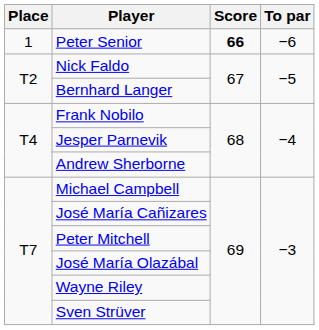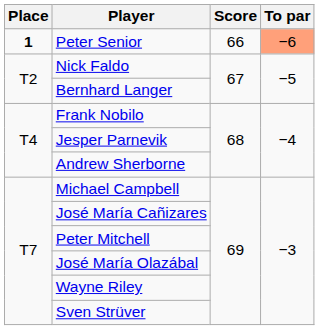(28, 41) normal -> (28, 41) bold
(235, 41) bold -> (235, 41) normal
(287, 41) no background -> (287, 41) lightsalmon background
